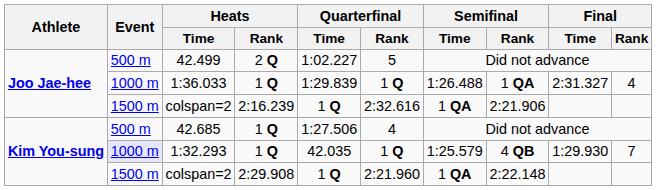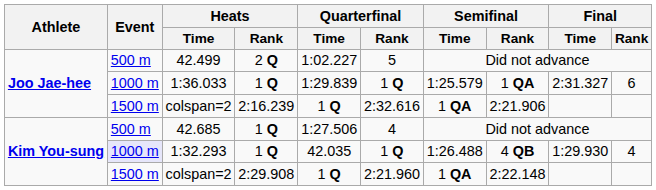(455, 83) 1:26.488 -> (455, 83) 1:25.579
(632, 83) 4 -> (632, 83) 6
(455, 151) 1:25.579 -> (455, 151) 1:26.488
(632, 151) 7 -> (632, 151) 4
